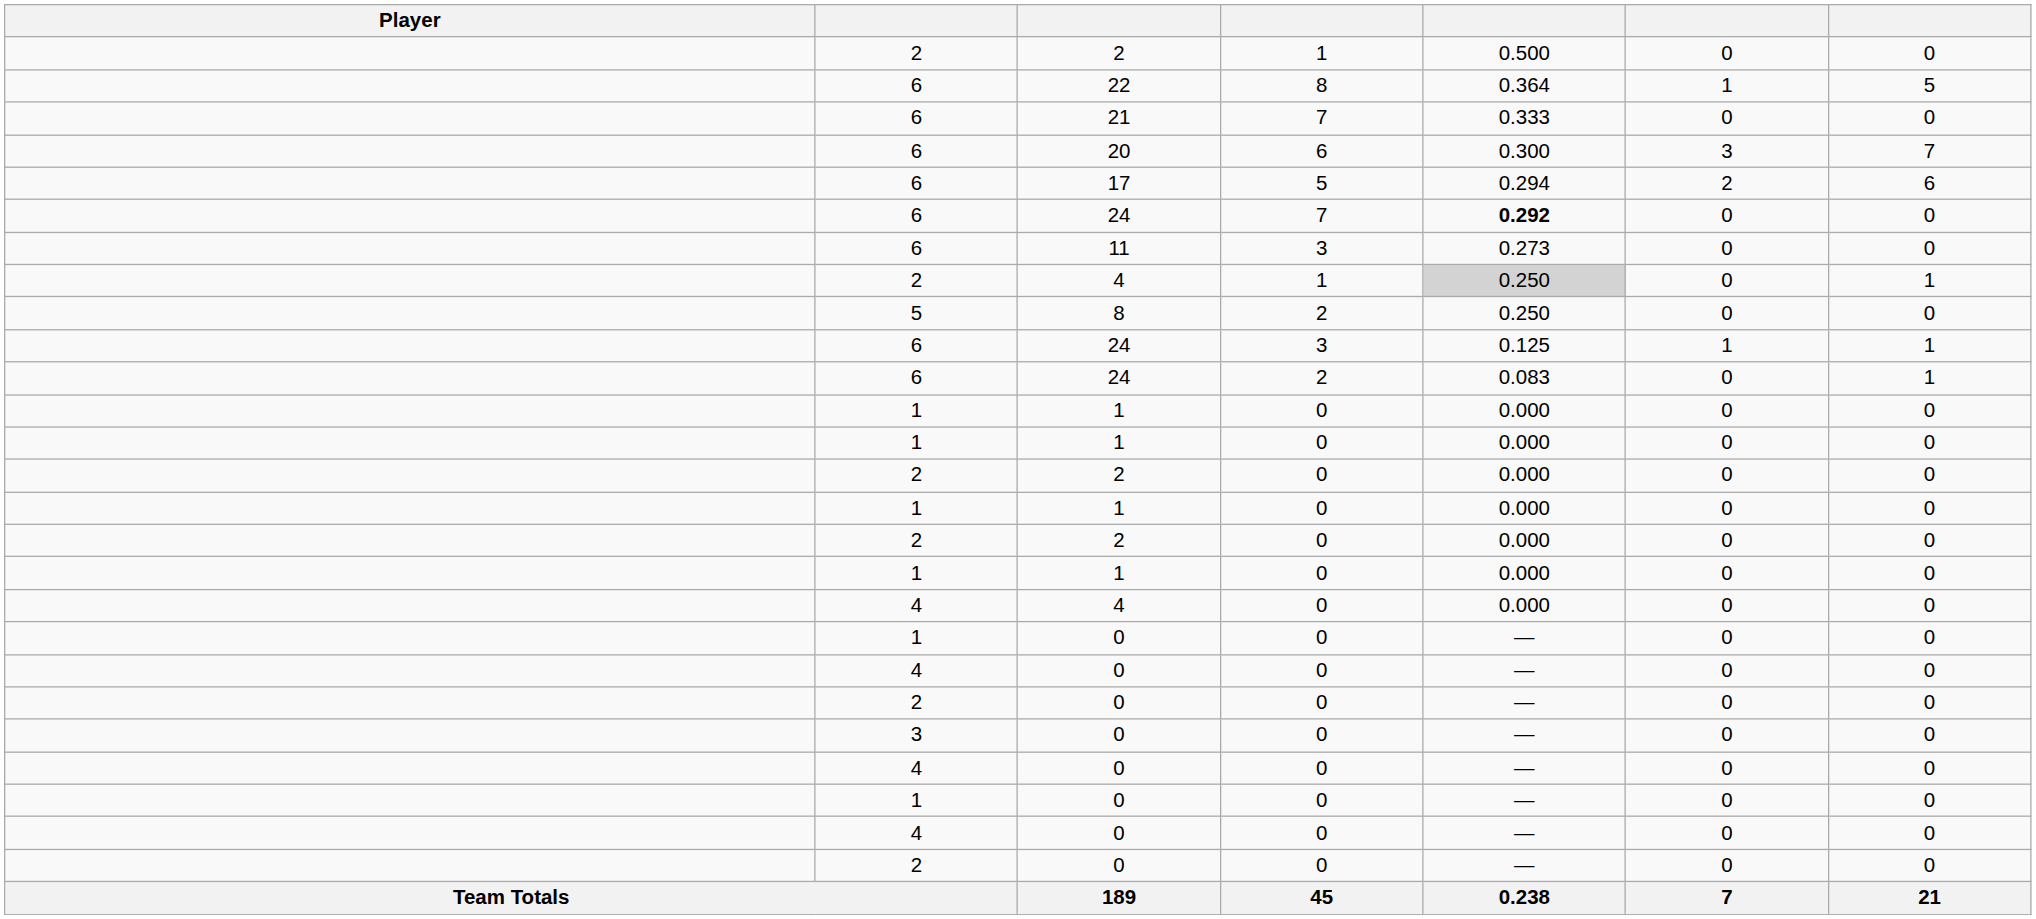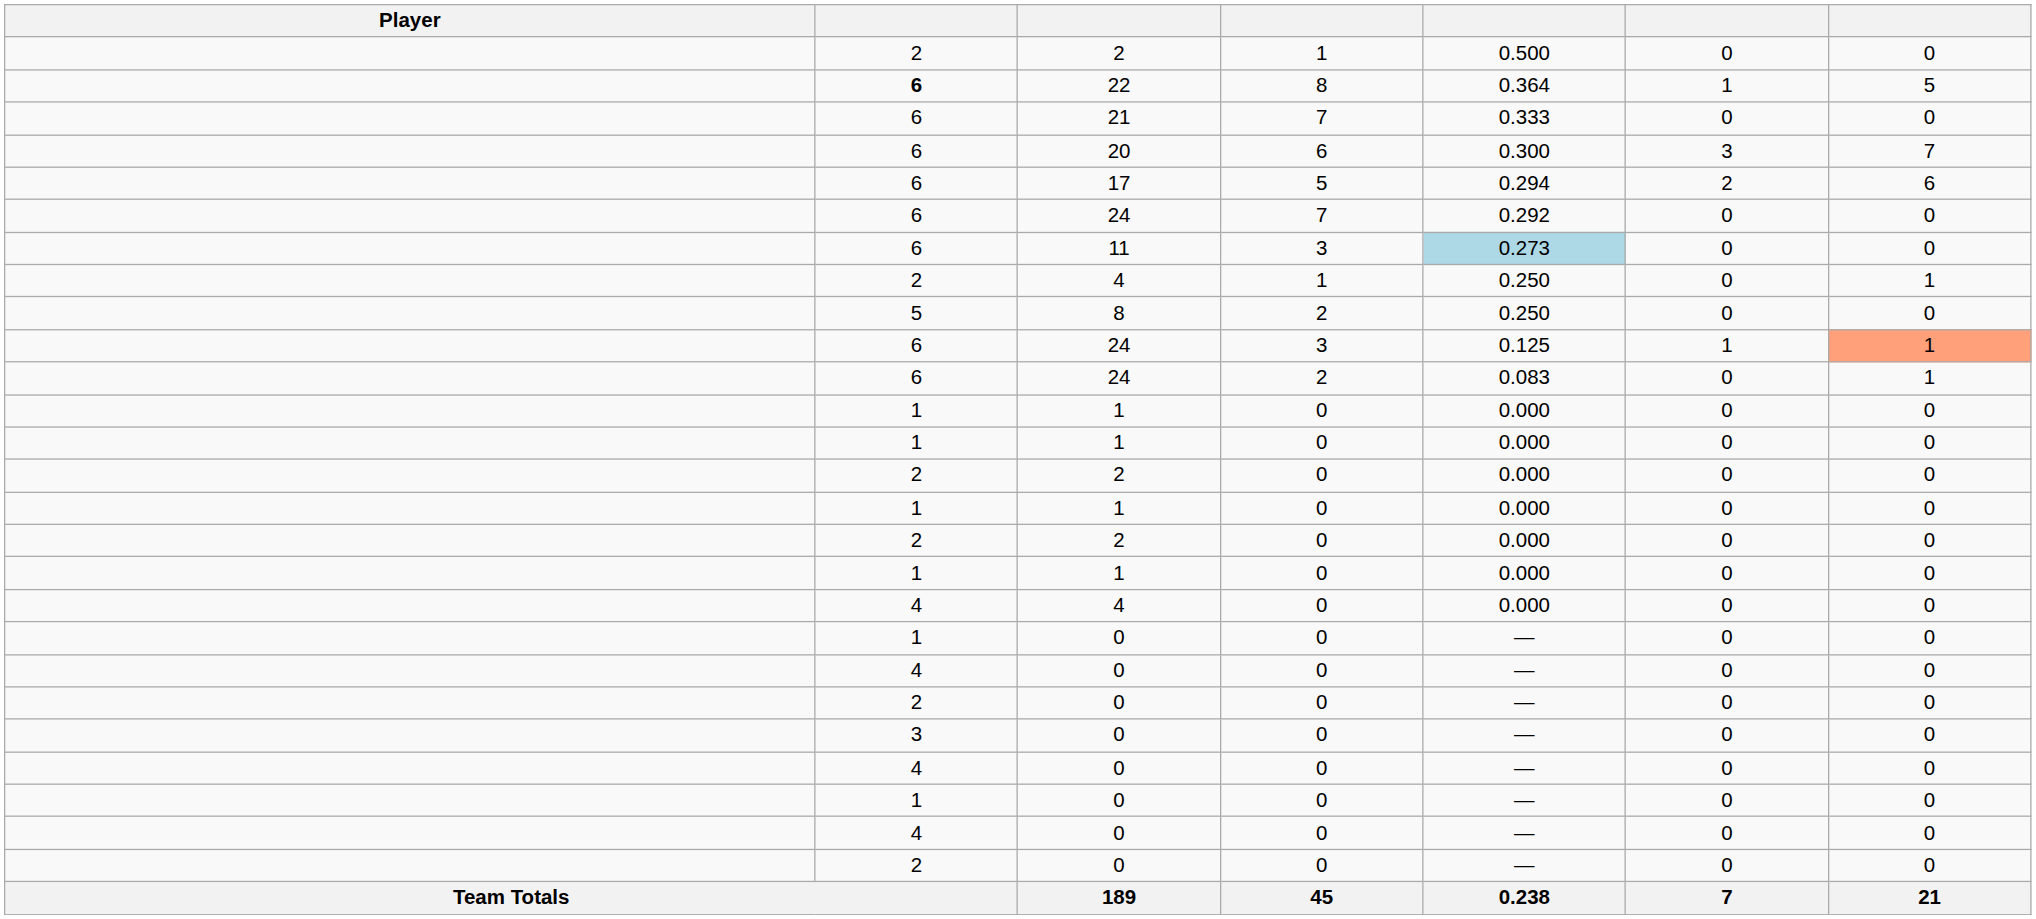(916, 85) normal -> (916, 85) bold
(1524, 215) bold -> (1524, 215) normal
(1524, 248) no background -> (1524, 248) lightblue background
(1524, 280) lightgrey background -> (1524, 280) no background
(1930, 345) no background -> (1930, 345) lightsalmon background
